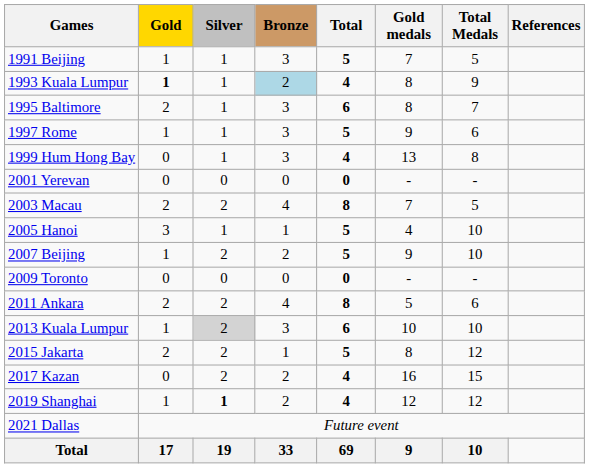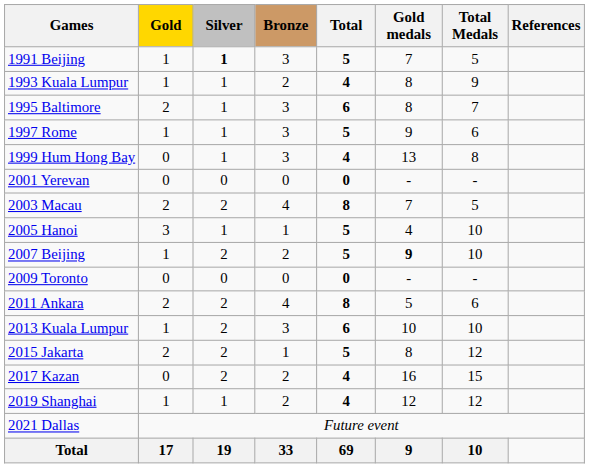(224, 59) normal -> (224, 59) bold
(166, 83) bold -> (166, 83) normal
(286, 83) lightblue background -> (286, 83) no background
(409, 254) normal -> (409, 254) bold
(224, 328) lightgrey background -> (224, 328) no background
(224, 401) bold -> (224, 401) normal
